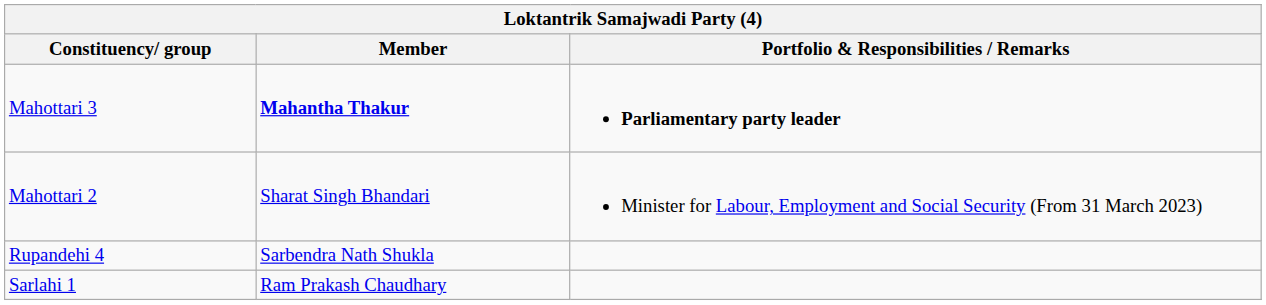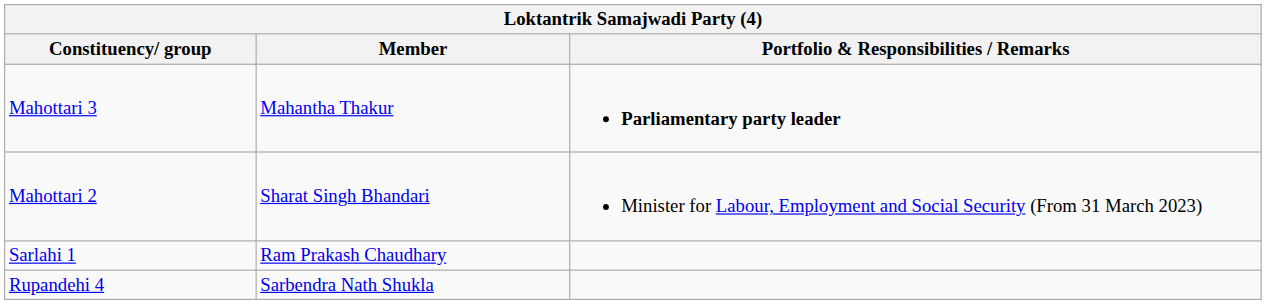(335, 107) bold -> (327, 107) normal
rows swapped: (56, 255) <-> (42, 284)
